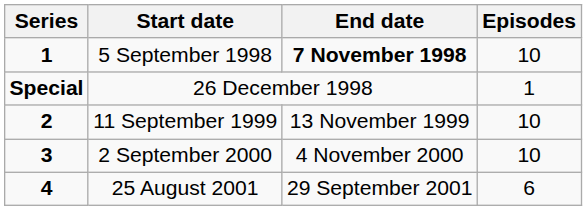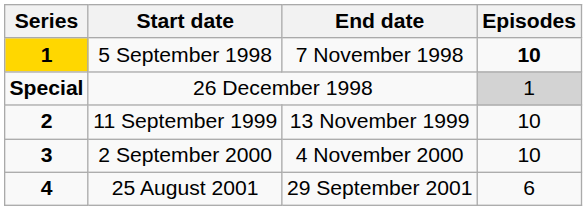(47, 54) no background -> (47, 54) gold background
(380, 54) bold -> (380, 54) normal
(529, 54) normal -> (529, 54) bold
(529, 88) no background -> (529, 88) lightgrey background
